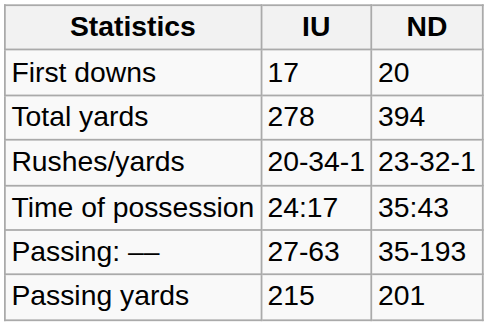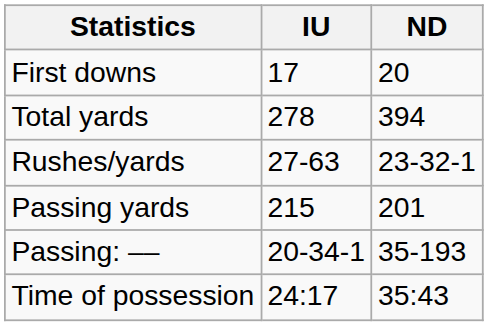(316, 162) 20-34-1 -> (304, 162) 27-63
rows swapped: (100, 296) <-> (133, 206)
(304, 251) 27-63 -> (316, 251) 20-34-1
